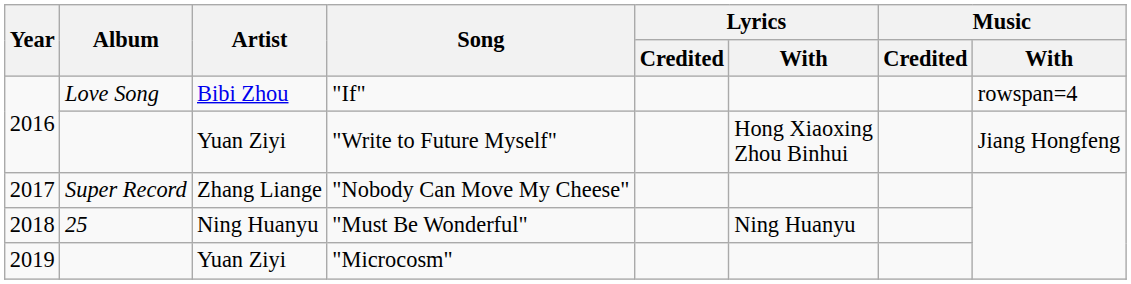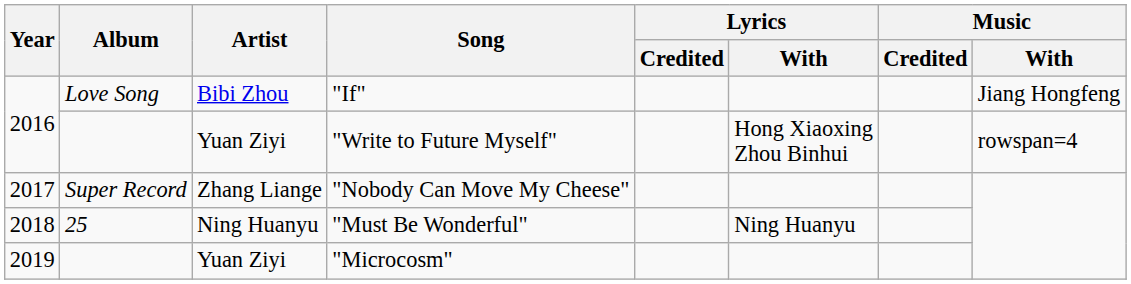(1028, 93) rowspan=4 -> (1049, 93) Jiang Hongfeng
(1049, 141) Jiang Hongfeng -> (1028, 141) rowspan=4
